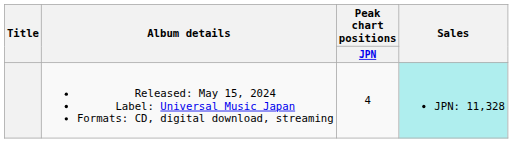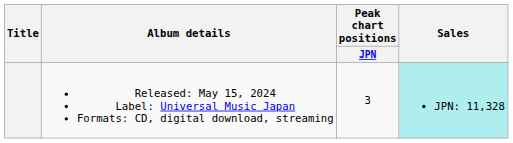(368, 100) 4 -> (368, 100) 3
